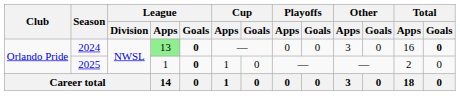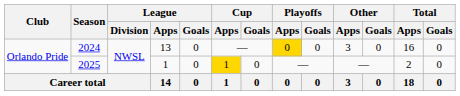(165, 47) lightgreen background -> (165, 47) no background
(196, 47) bold -> (196, 47) normal
(287, 47) no background -> (287, 47) gold background
(439, 47) bold -> (439, 47) normal
(196, 64) bold -> (196, 64) normal
(226, 64) no background -> (226, 64) gold background
